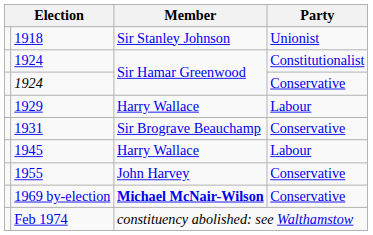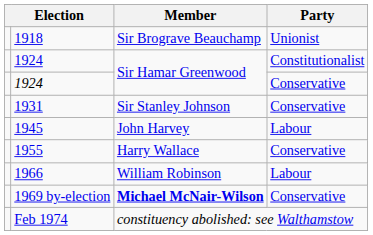(174, 38) Sir Stanley Johnson -> (189, 38) Sir Brograve Beauchamp
- row: (29, 106)
(189, 128) Sir Brograve Beauchamp -> (174, 106) Sir Stanley Johnson
(158, 151) Harry Wallace -> (153, 128) John Harvey
(153, 173) John Harvey -> (158, 151) Harry Wallace
+ row: (29, 173)
